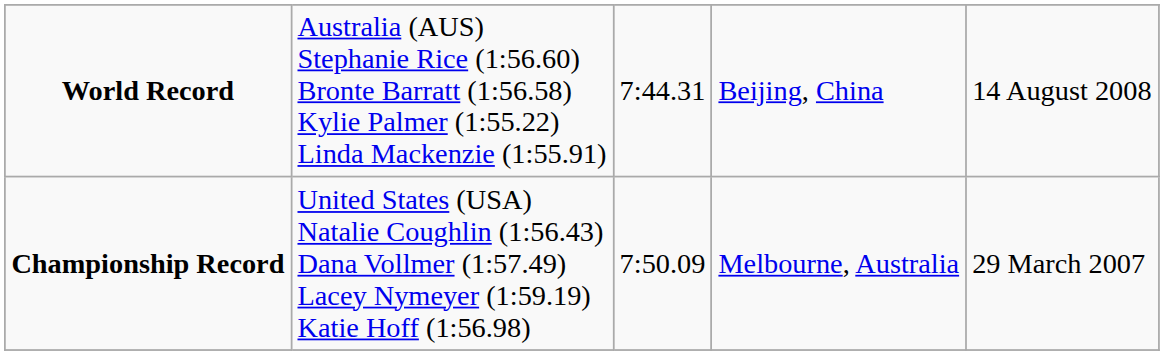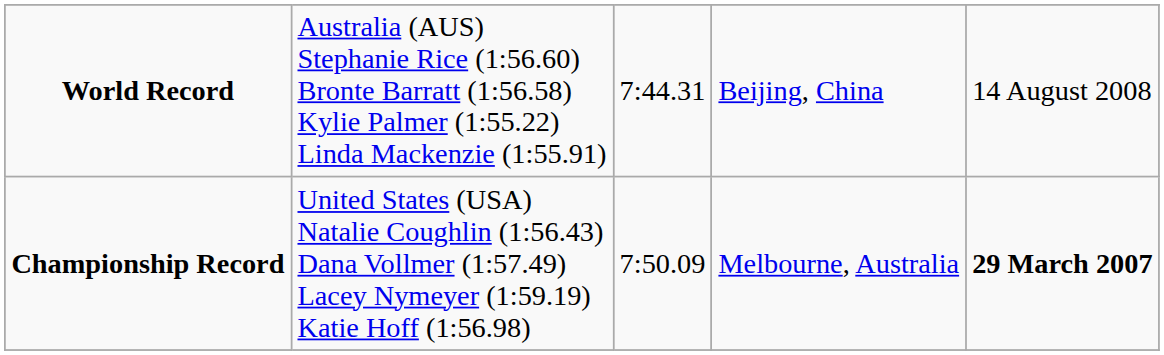(1059, 263) normal -> (1062, 263) bold
